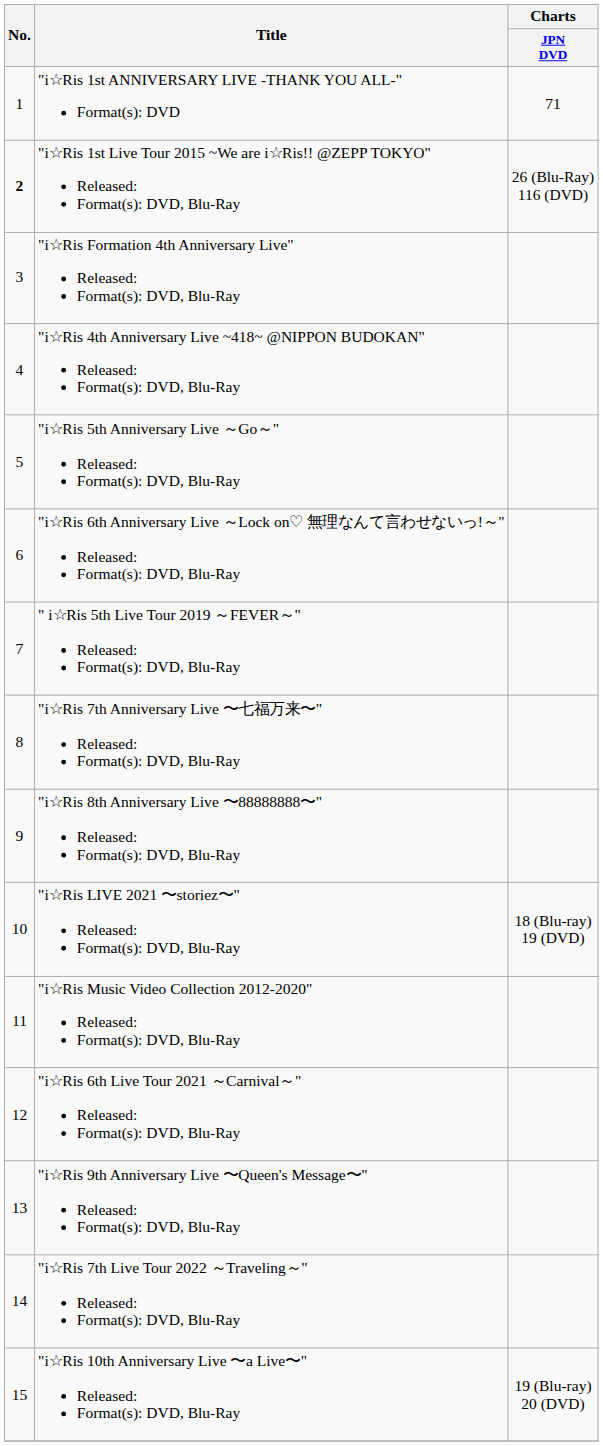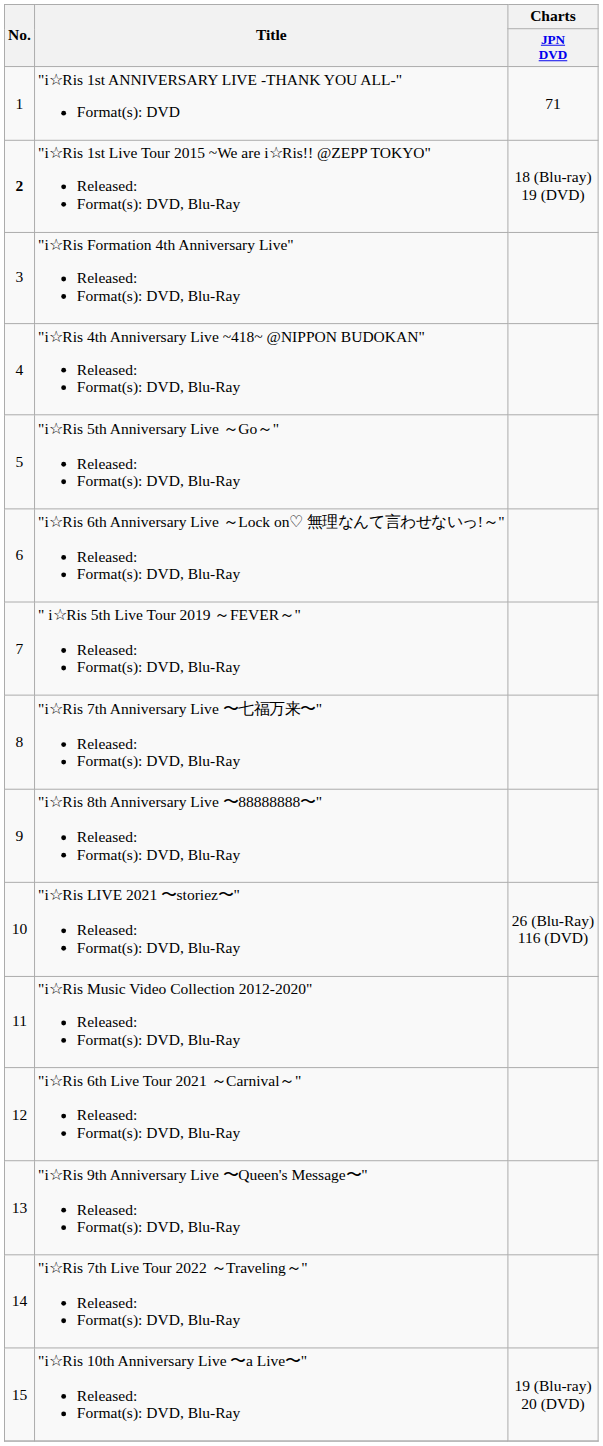(553, 186) 26 (Blu-Ray) 116 (DVD) -> (553, 186) 18 (Blu-ray) 19 (DVD)
(553, 929) 18 (Blu-ray) 19 (DVD) -> (553, 929) 26 (Blu-Ray) 116 (DVD)
